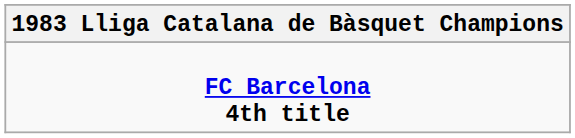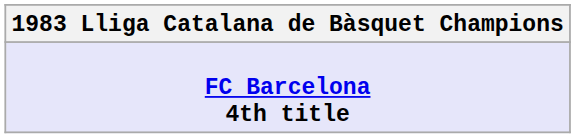(288, 101) no background -> (288, 101) lavender background
